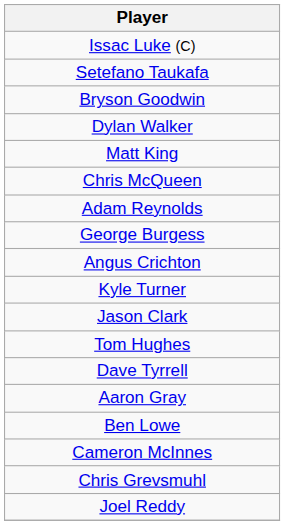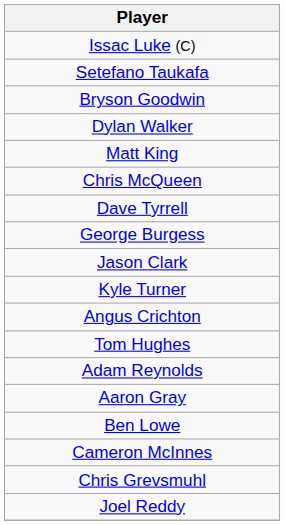(142, 208) Adam Reynolds -> (142, 208) Dave Tyrrell
(142, 262) Angus Crichton -> (142, 262) Jason Clark
(142, 316) Jason Clark -> (142, 316) Angus Crichton
(142, 371) Dave Tyrrell -> (142, 371) Adam Reynolds
